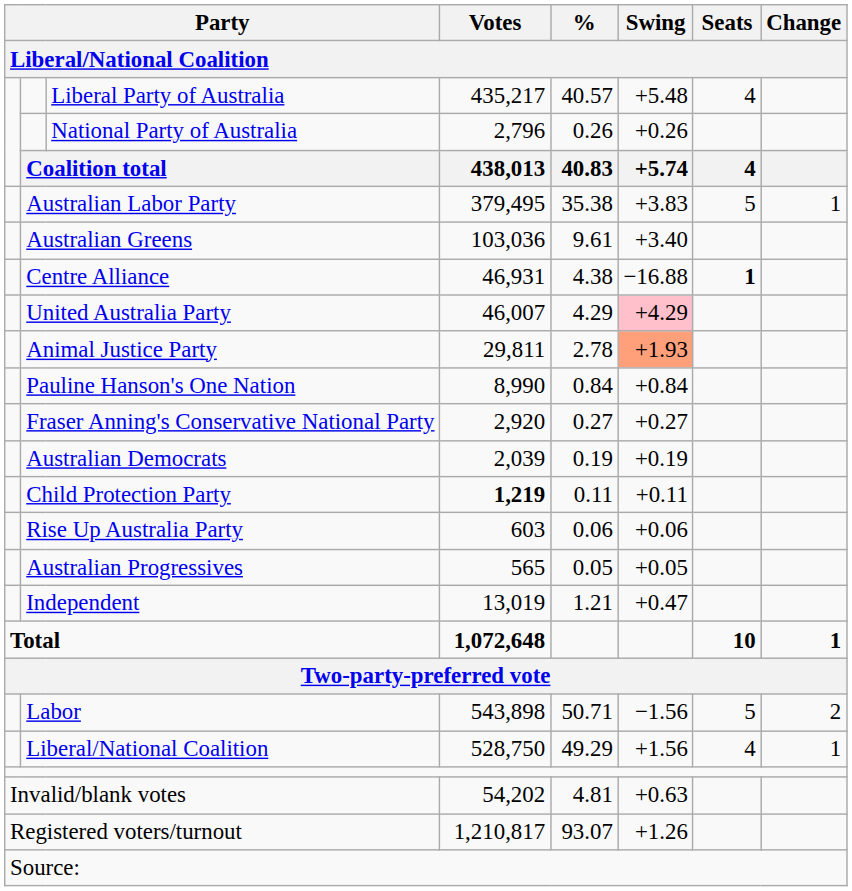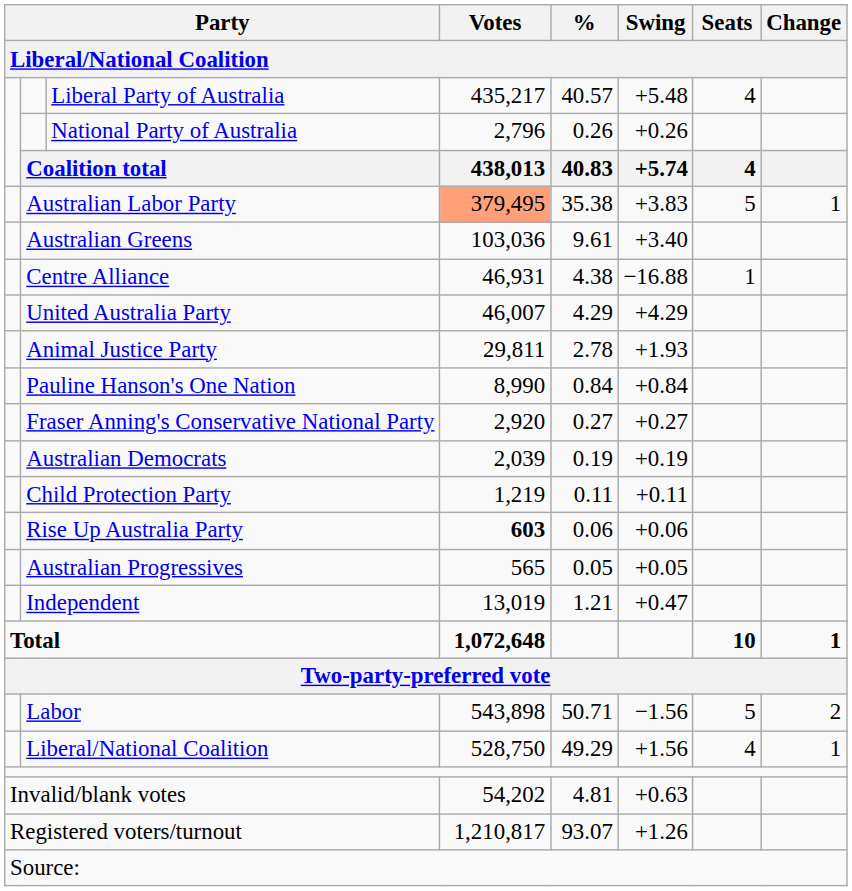(508, 204) no background -> (508, 204) lightsalmon background
(750, 276) bold -> (750, 276) normal
(661, 312) pink background -> (661, 312) no background
(661, 349) lightsalmon background -> (661, 349) no background
(519, 494) bold -> (519, 494) normal
(528, 530) normal -> (528, 530) bold
